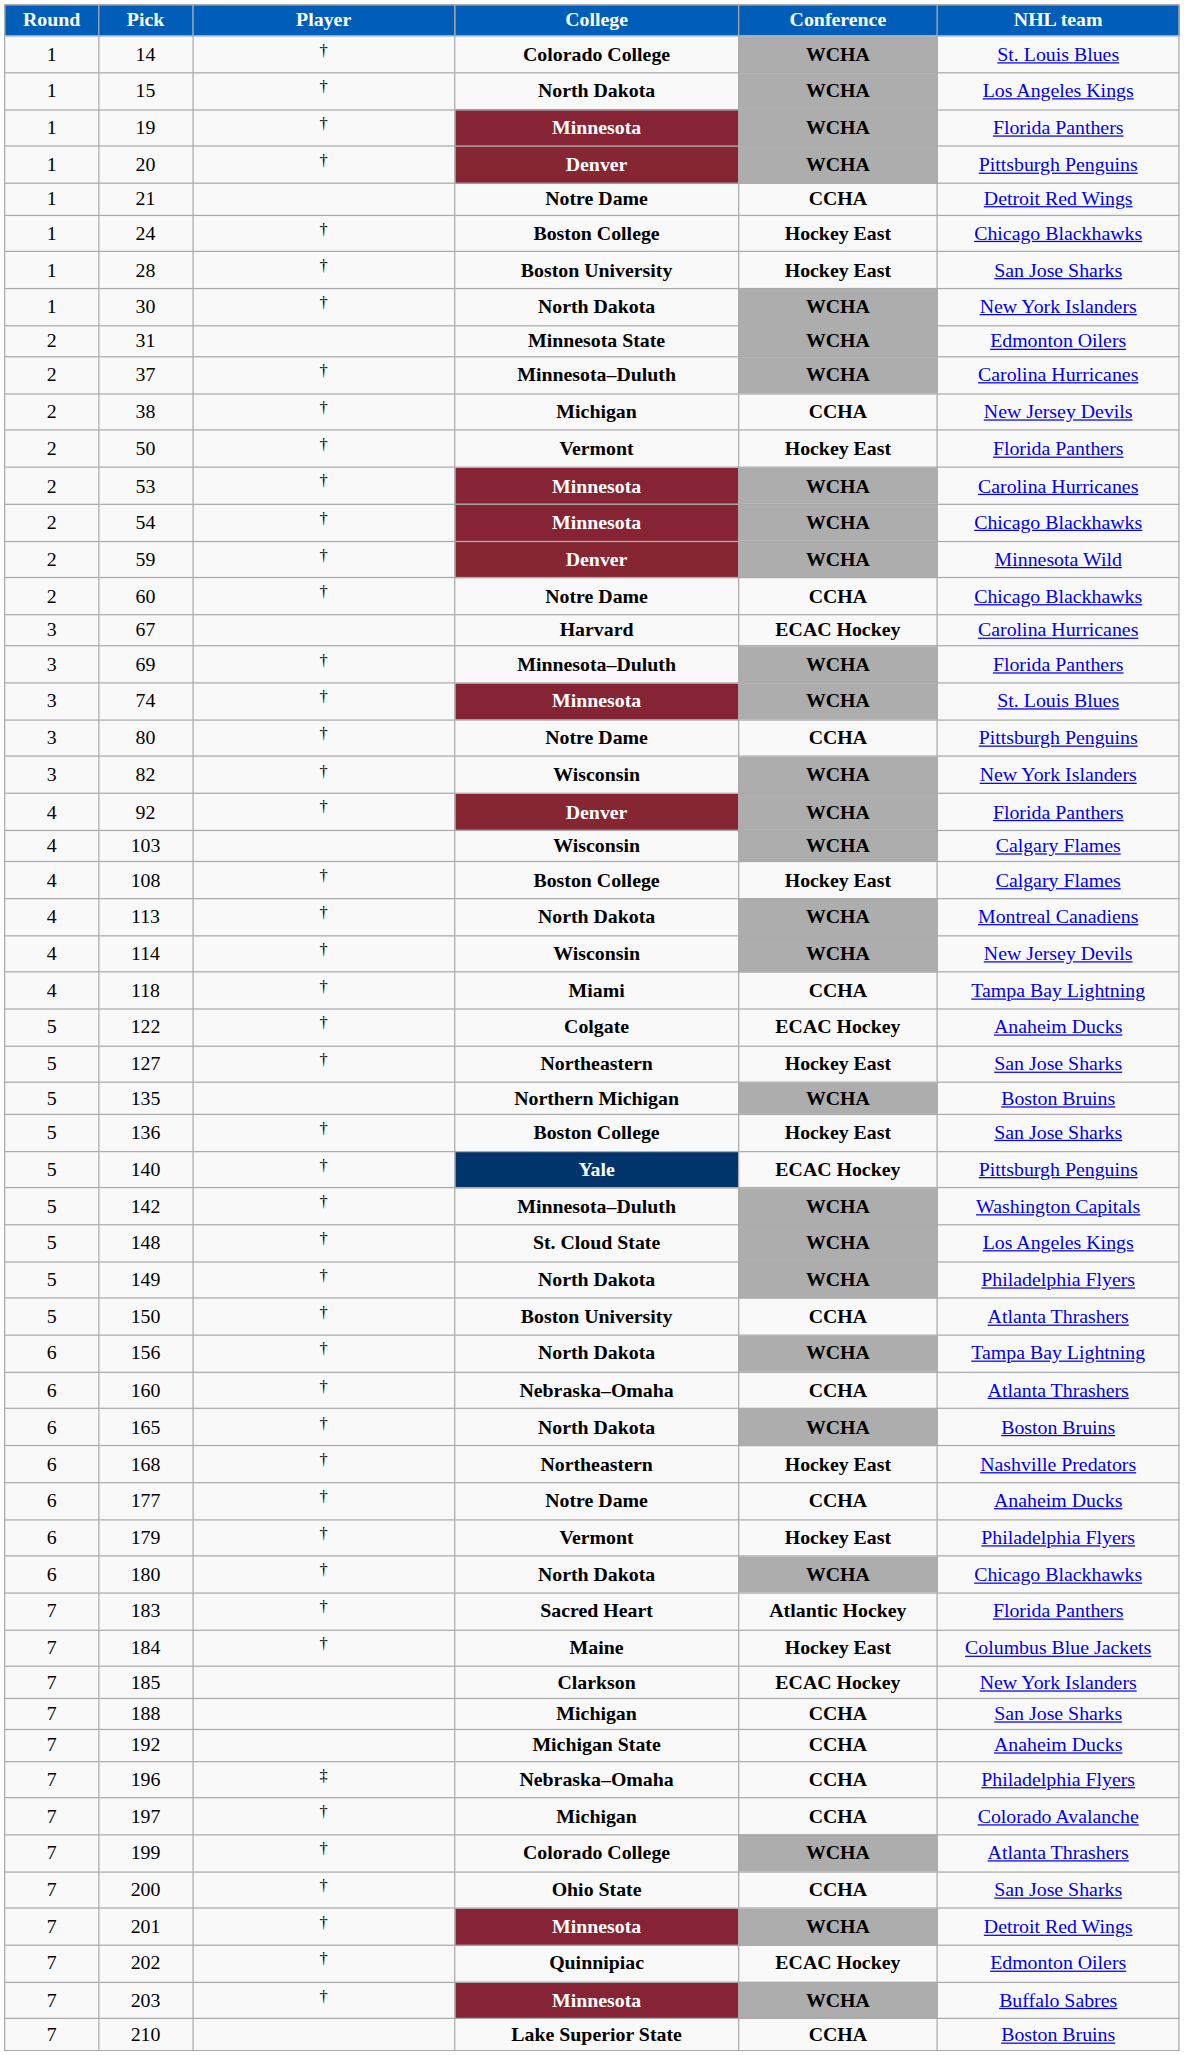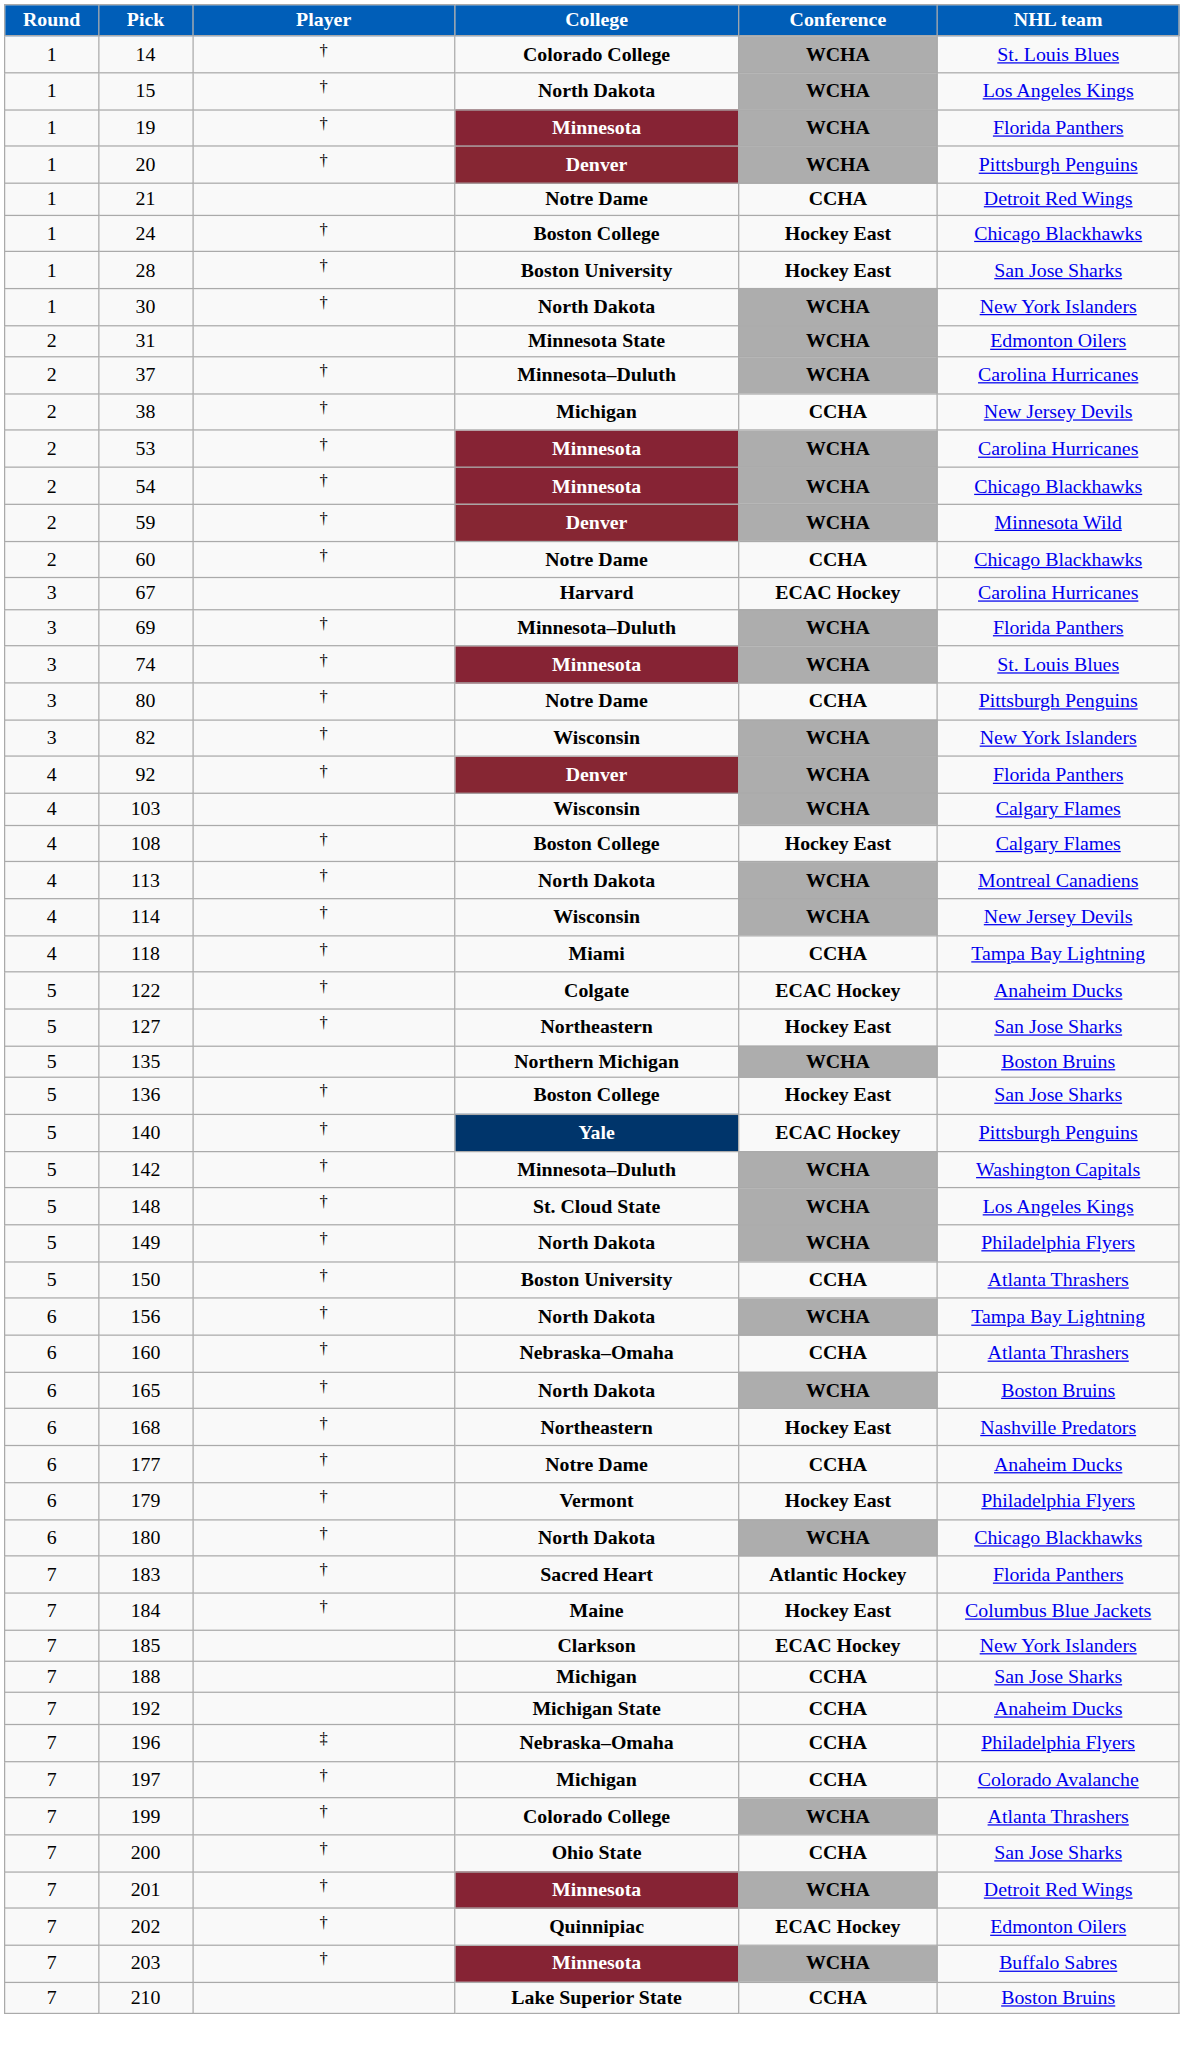- row: (146, 448)
